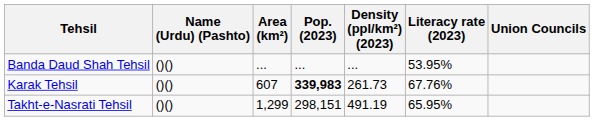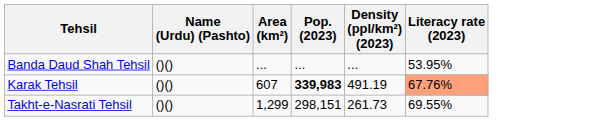- column: (539, 29)
(367, 85) 261.73 -> (367, 85) 491.19
(430, 85) no background -> (430, 85) lightsalmon background
(367, 105) 491.19 -> (367, 105) 261.73
(430, 105) 65.95% -> (430, 105) 69.55%
